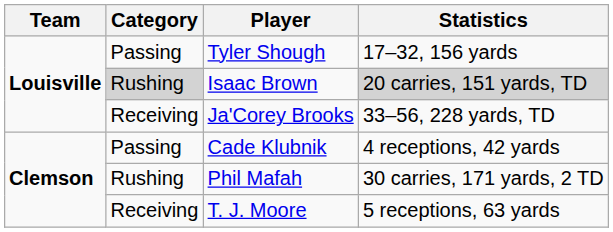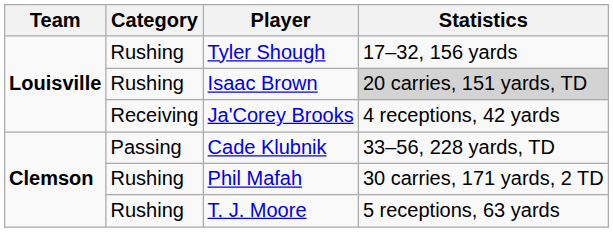(146, 52) Passing -> (147, 52) Rushing
(147, 83) lightgrey background -> (147, 83) no background
(459, 115) 33–56, 228 yards, TD -> (461, 115) 4 receptions, 42 yards
(461, 147) 4 receptions, 42 yards -> (459, 147) 33–56, 228 yards, TD
(154, 210) Receiving -> (147, 210) Rushing
